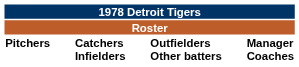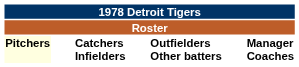(28, 43) no background -> (28, 43) lightyellow background
